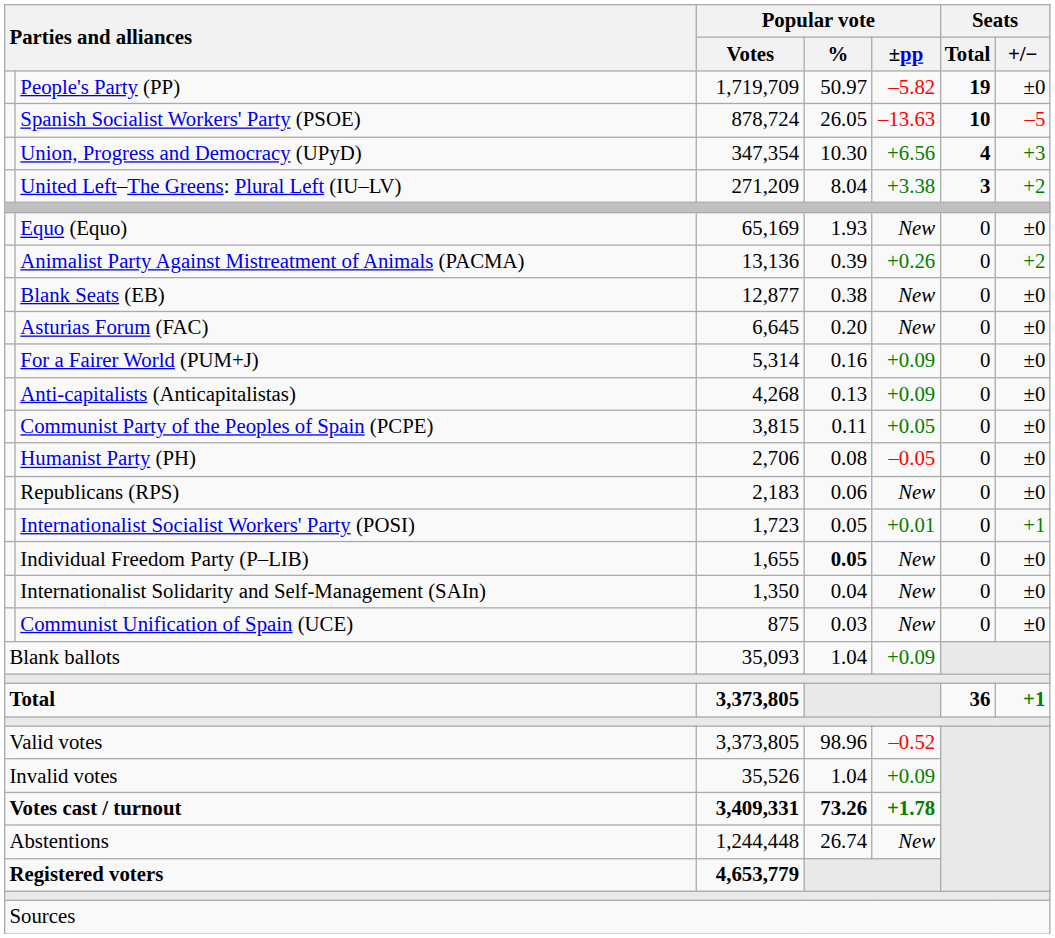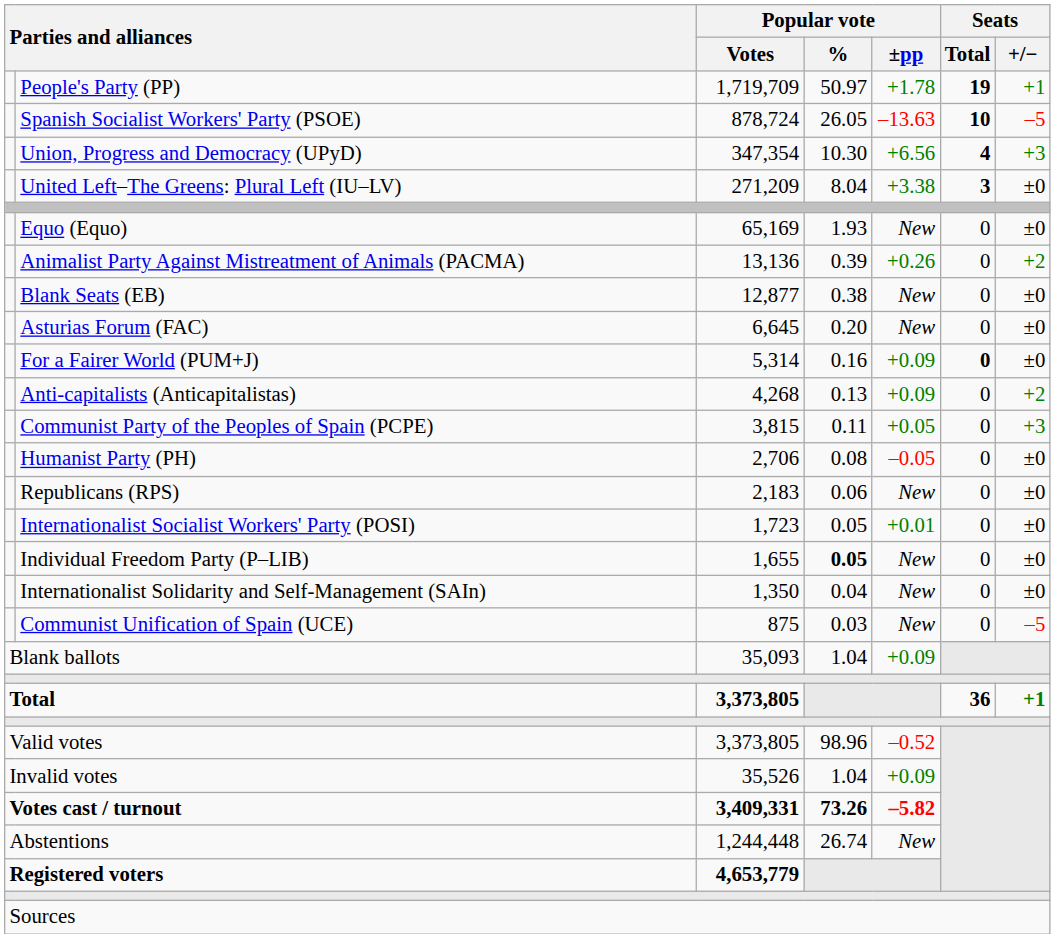(912, 86) –5.82 -> (911, 86) +1.78
(1034, 86) ±0 -> (1034, 86) +1
(1034, 185) +2 -> (1034, 185) ±0
(985, 360) normal -> (985, 360) bold
(1034, 393) ±0 -> (1034, 393) +2
(1034, 426) ±0 -> (1034, 426) +3
(1034, 525) +1 -> (1034, 525) ±0
(1034, 624) ±0 -> (1035, 624) –5
(911, 808) +1.78 -> (912, 808) –5.82
